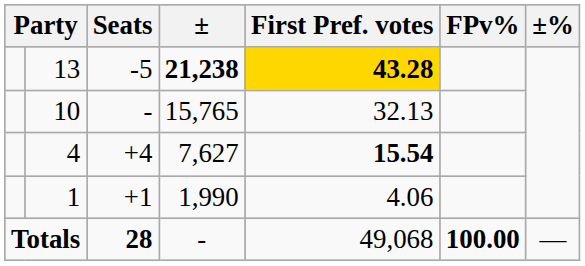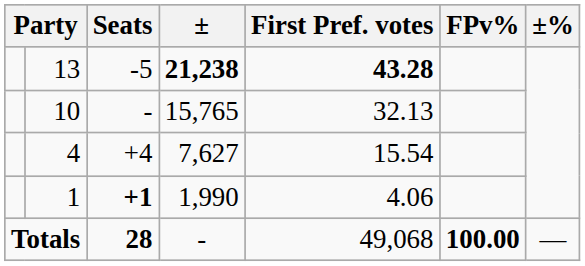(403, 68) gold background -> (403, 68) no background
(403, 153) bold -> (403, 153) normal
(138, 196) normal -> (138, 196) bold
